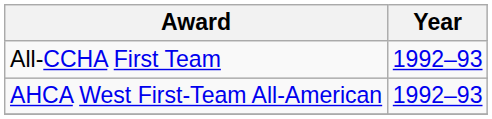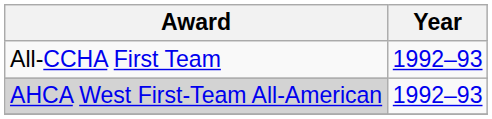(196, 95) no background -> (196, 95) lightgrey background
